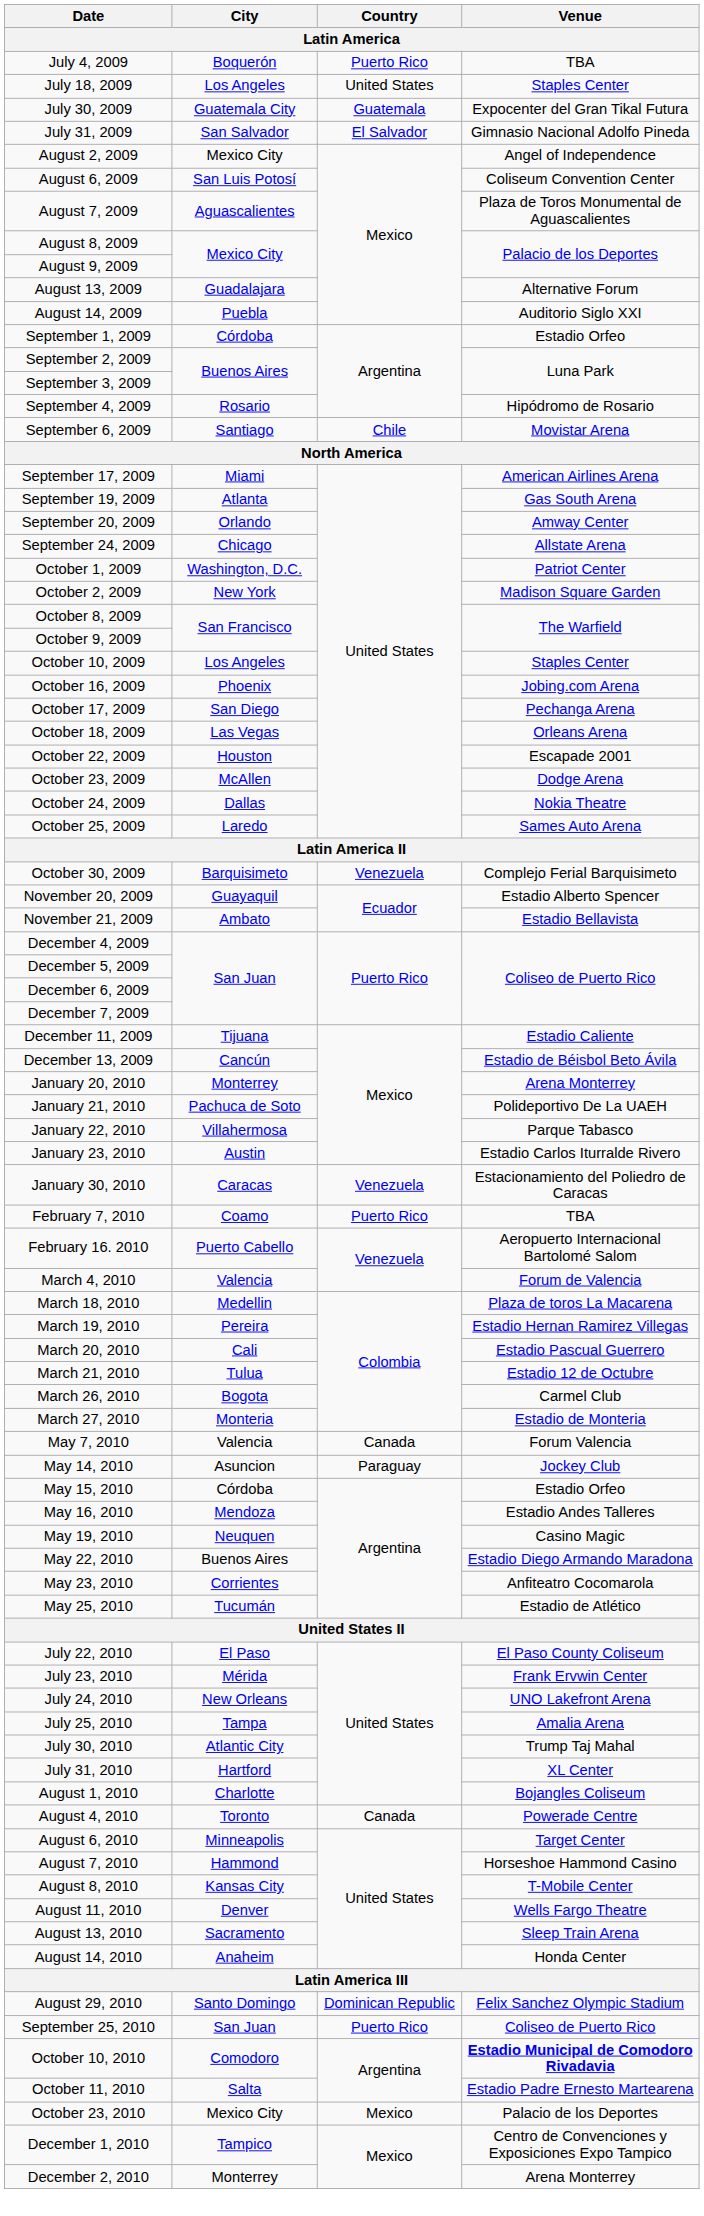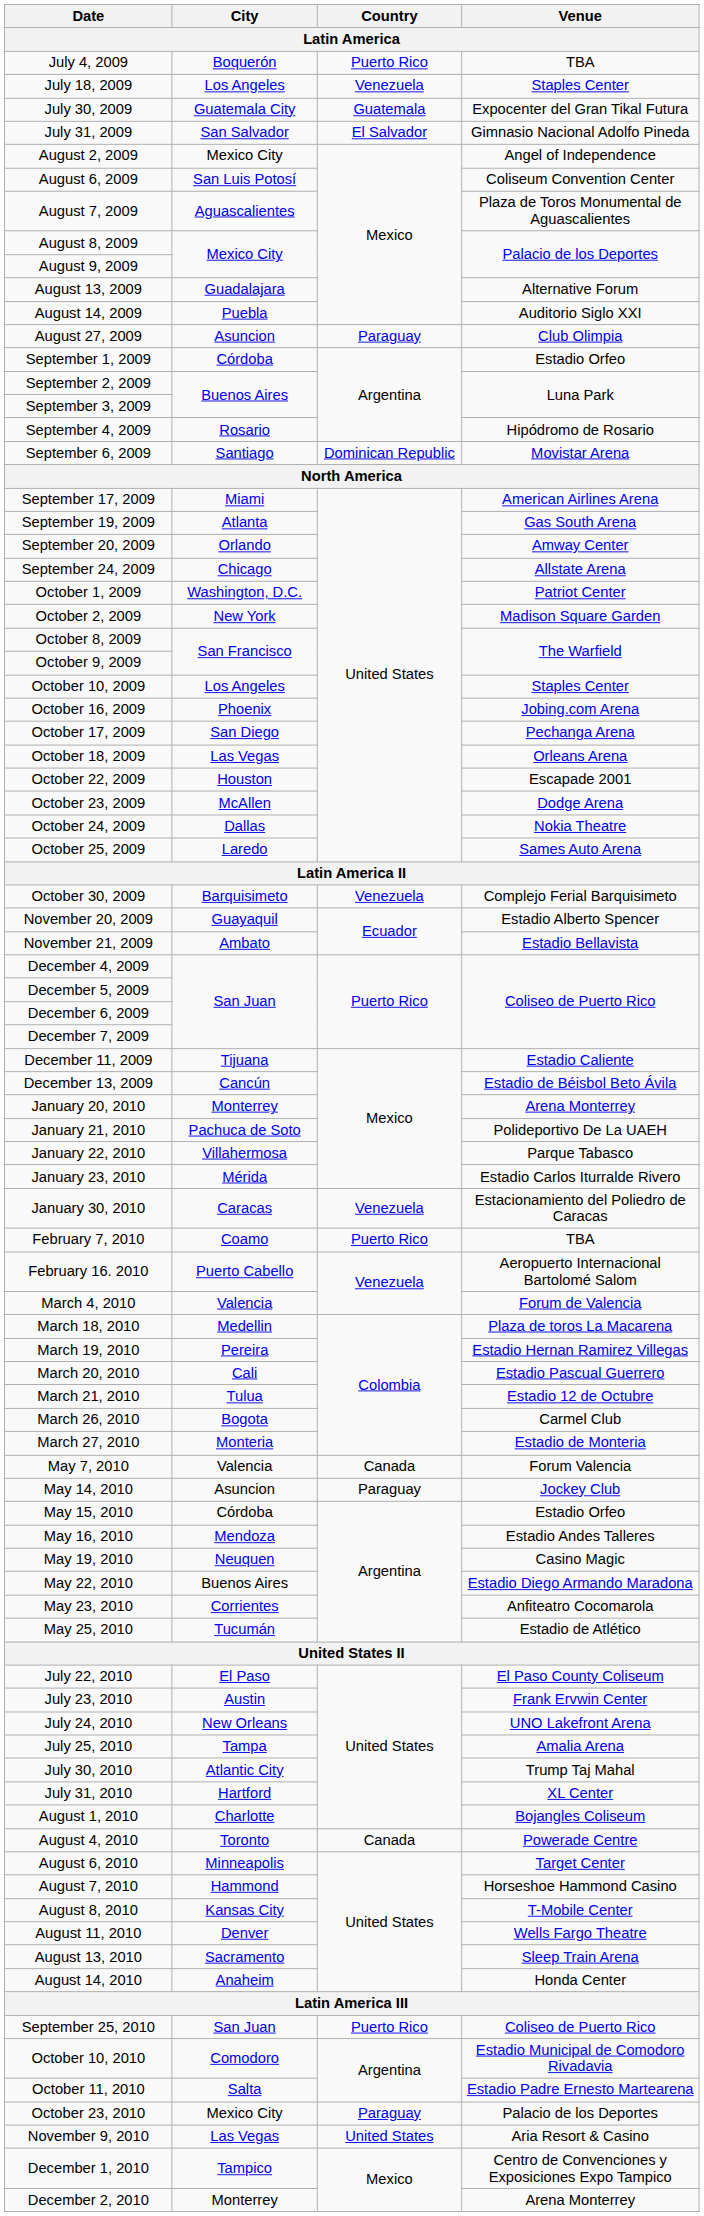(389, 86) United States -> (389, 86) Venezuela
+ row: (88, 336)
(389, 429) Chile -> (389, 452) Dominican Republic
(245, 1153) Austin -> (245, 1176) Mérida
(245, 1676) Mérida -> (245, 1700) Austin
- row: (88, 2003)
(580, 2058) bold -> (580, 2058) normal
(389, 2113) Mexico -> (389, 2113) Paraguay
+ row: (88, 2136)
